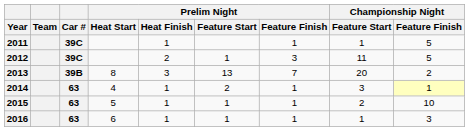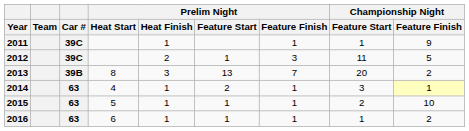(429, 42) 5 -> (429, 42) 9
(429, 118) 3 -> (429, 118) 2
